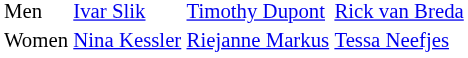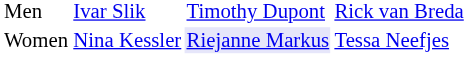(258, 40) no background -> (258, 40) lavender background
